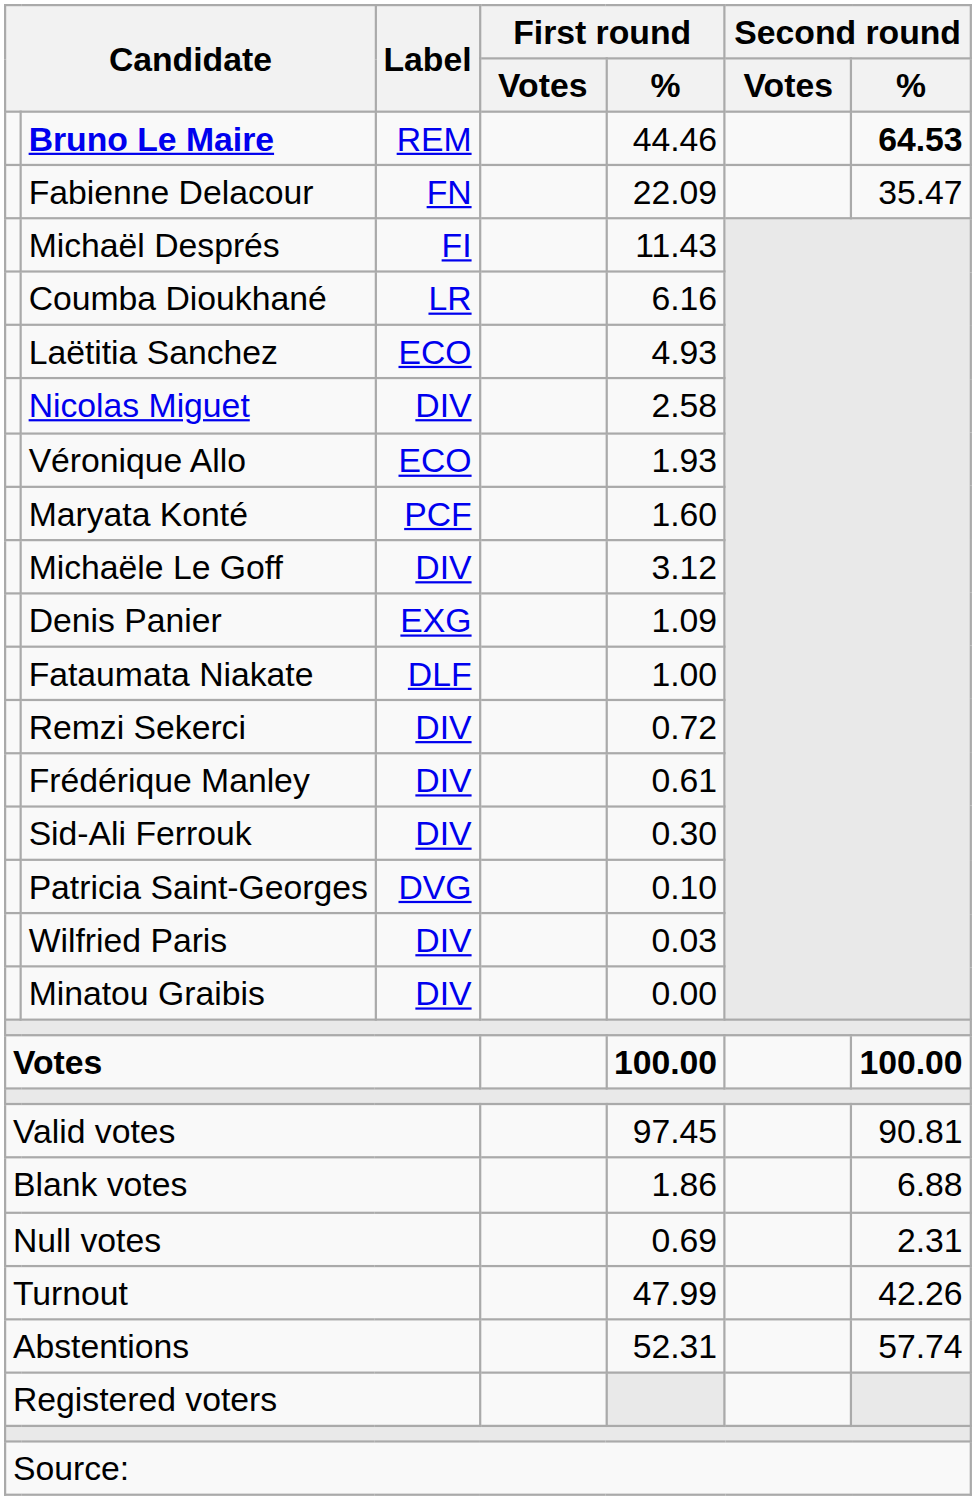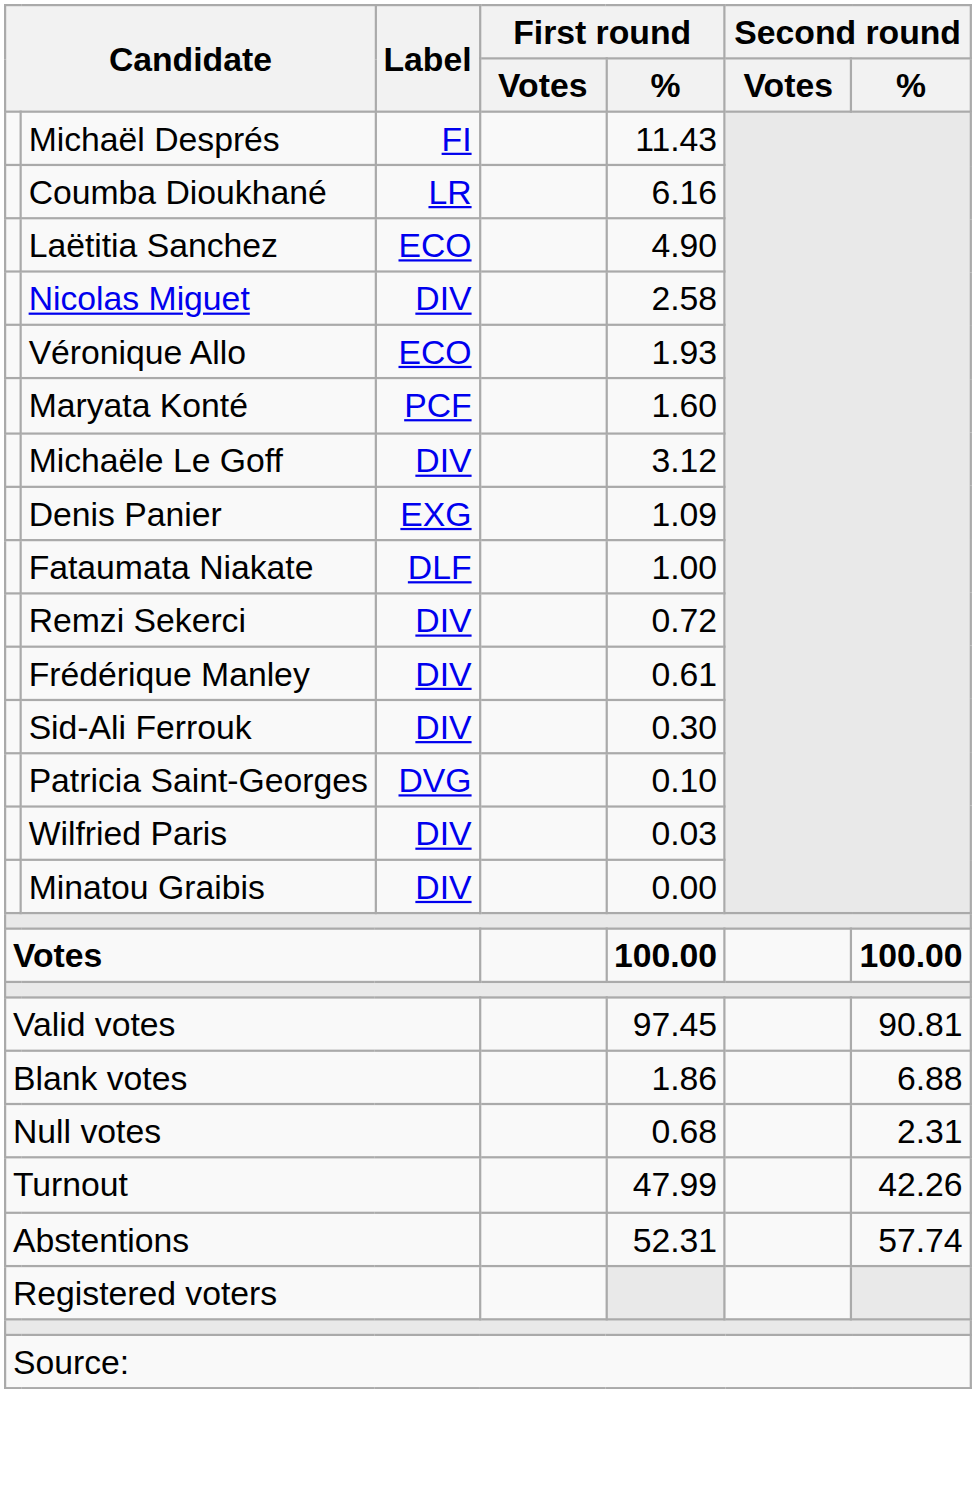- row: (151, 139)
- row: (171, 192)
(684, 353) 4.93 -> (684, 246) 4.90
(684, 1239) 0.69 -> (684, 1132) 0.68
